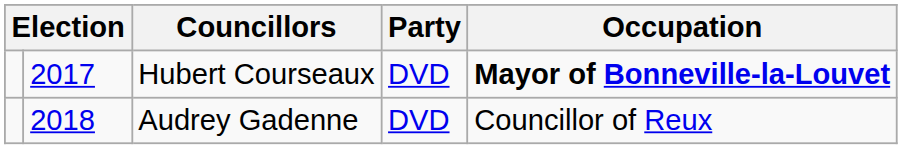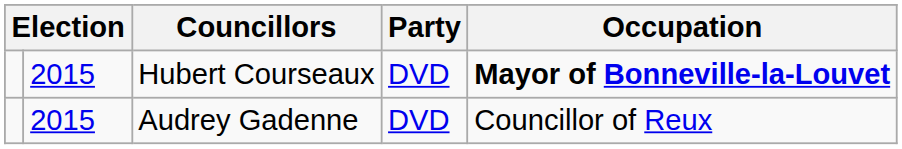(63, 73) 2017 -> (63, 73) 2015
(63, 119) 2018 -> (63, 119) 2015
